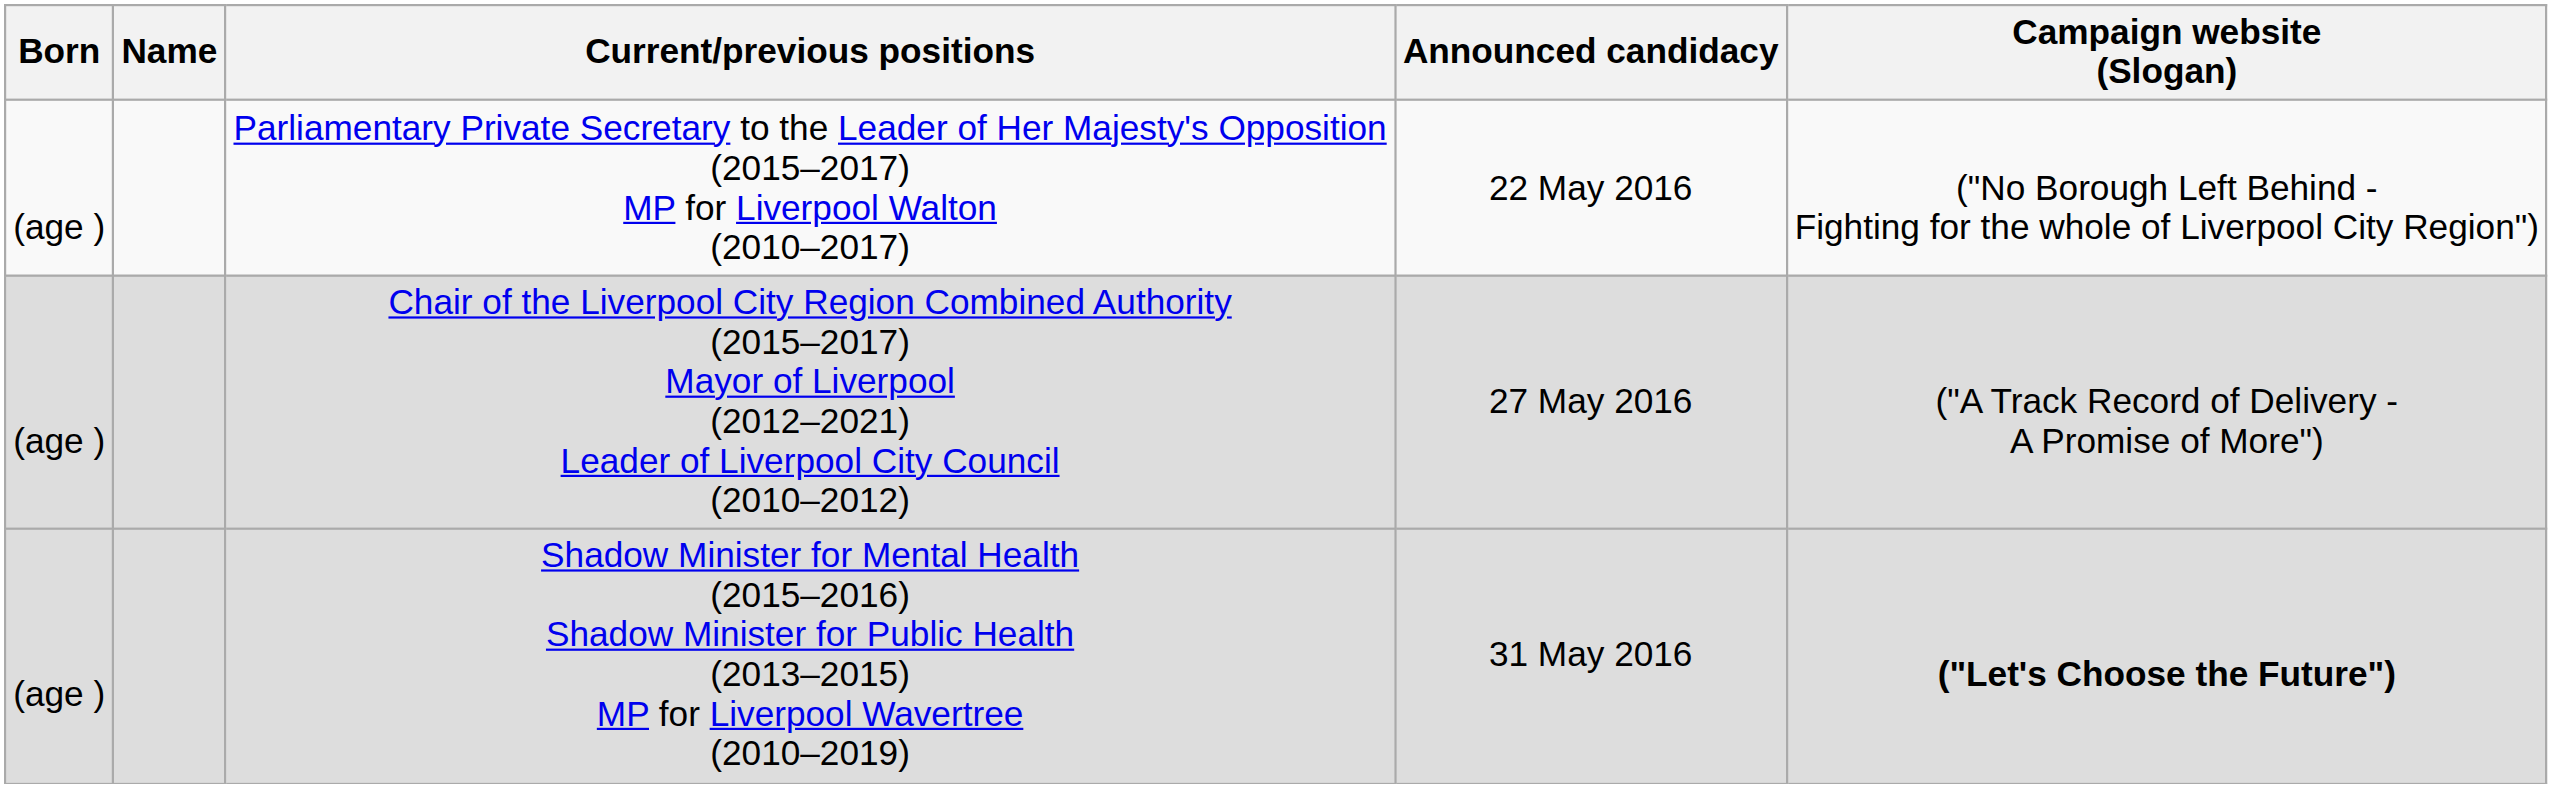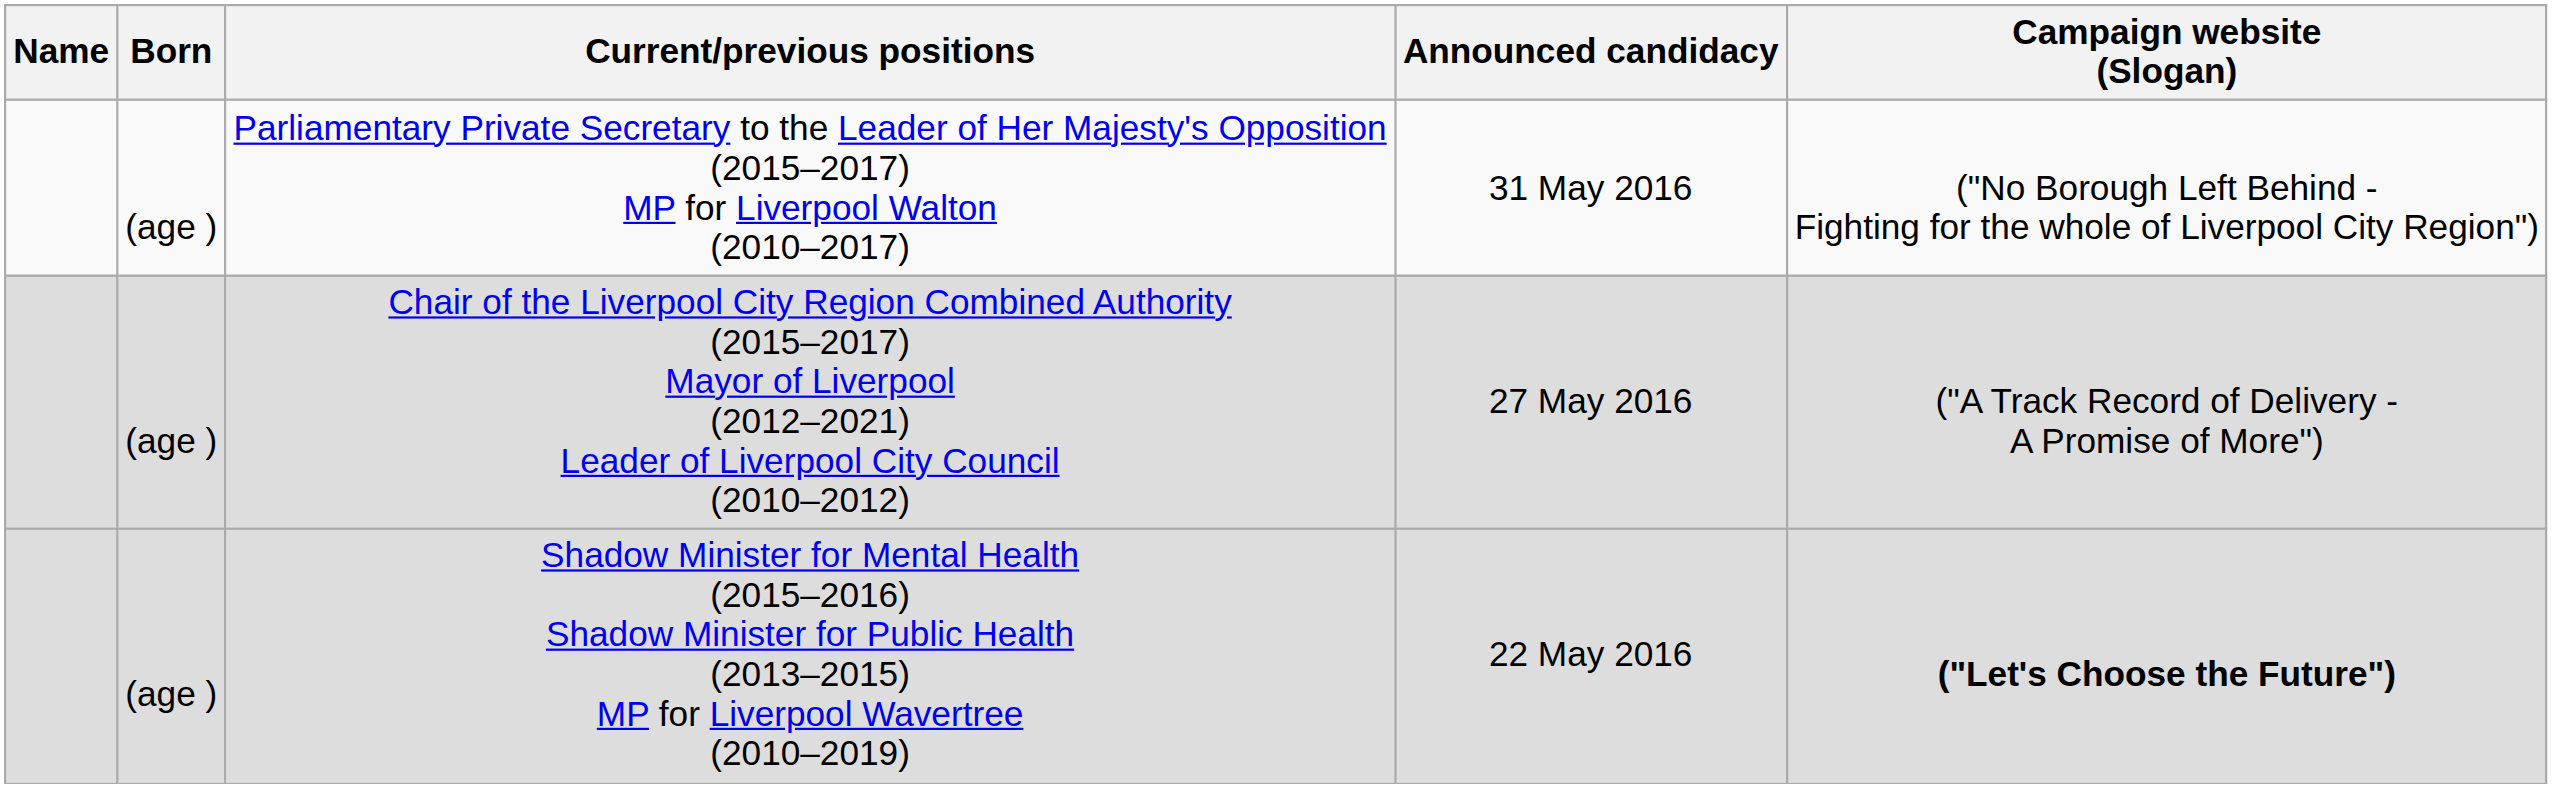columns swapped: (169, 52) <-> (59, 52)
(1591, 187) 22 May 2016 -> (1591, 187) 31 May 2016
(1591, 655) 31 May 2016 -> (1591, 655) 22 May 2016
